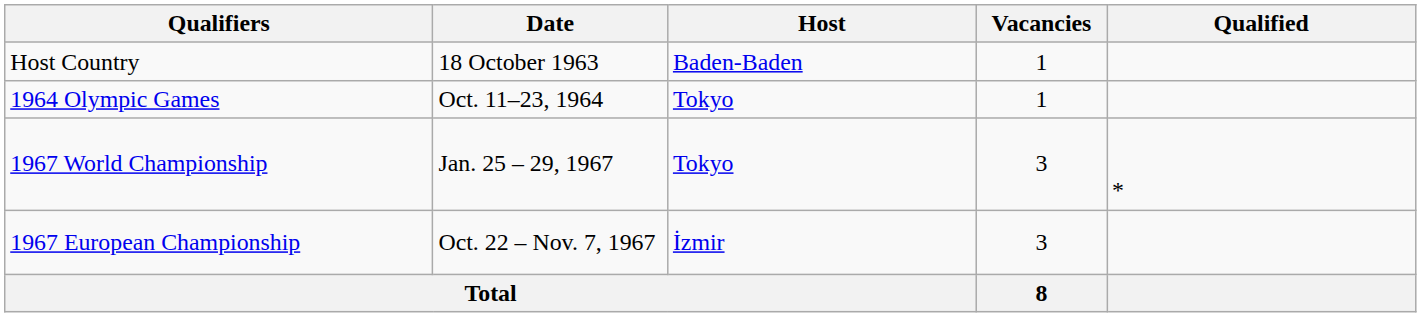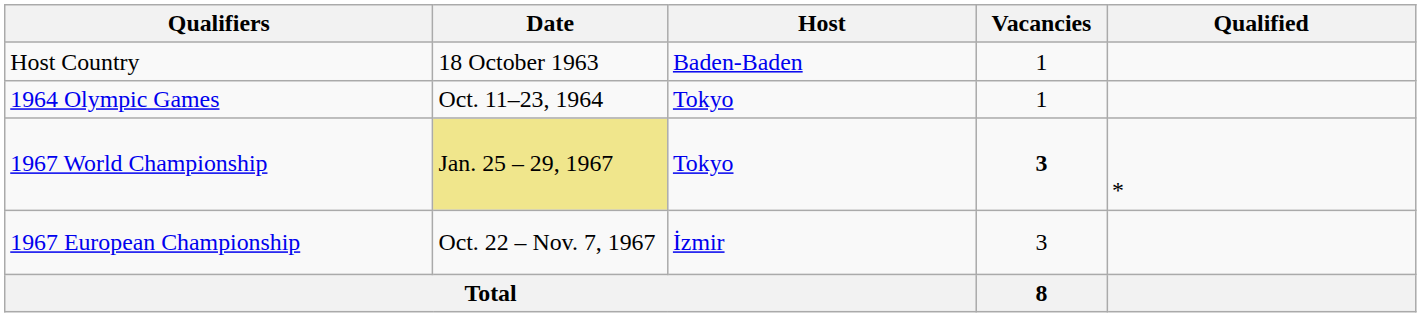(526, 163) no background -> (526, 163) khaki background
(1042, 163) normal -> (1042, 163) bold
